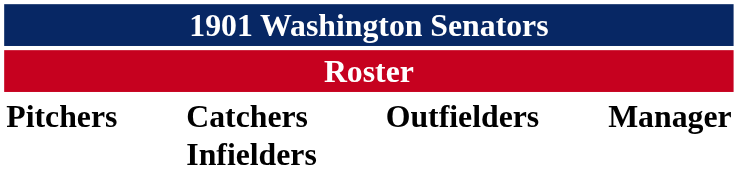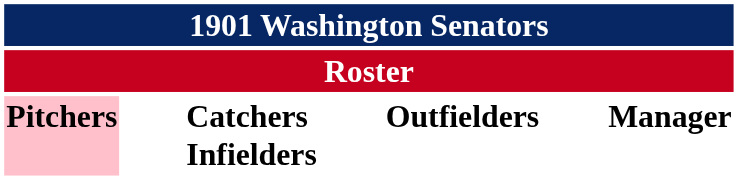(62, 116) no background -> (62, 116) pink background
